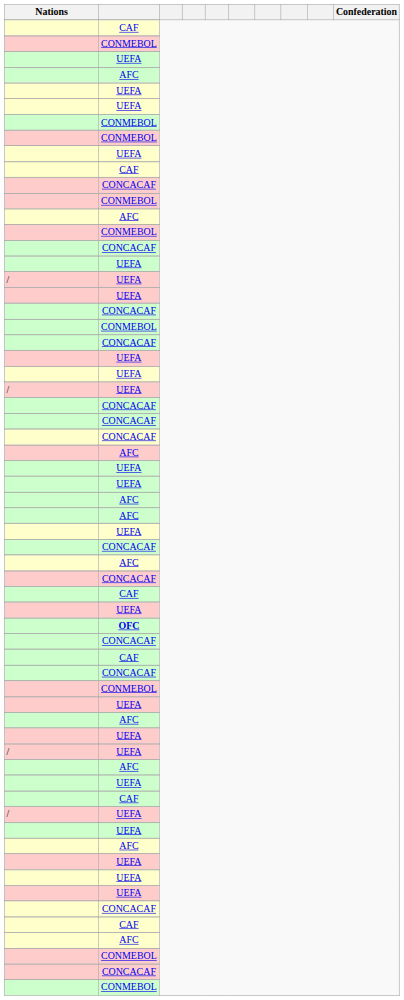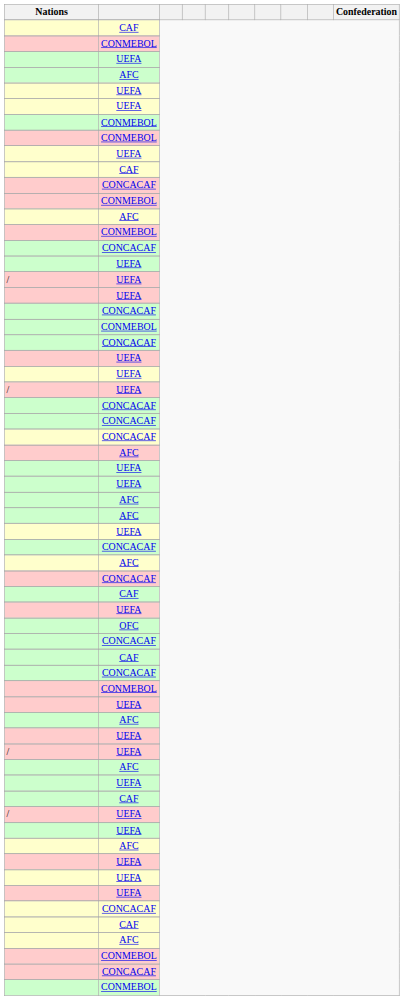(129, 625) bold -> (129, 625) normal
